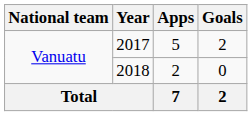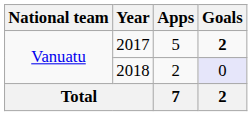(222, 44) normal -> (222, 44) bold
(222, 70) no background -> (222, 70) lavender background
